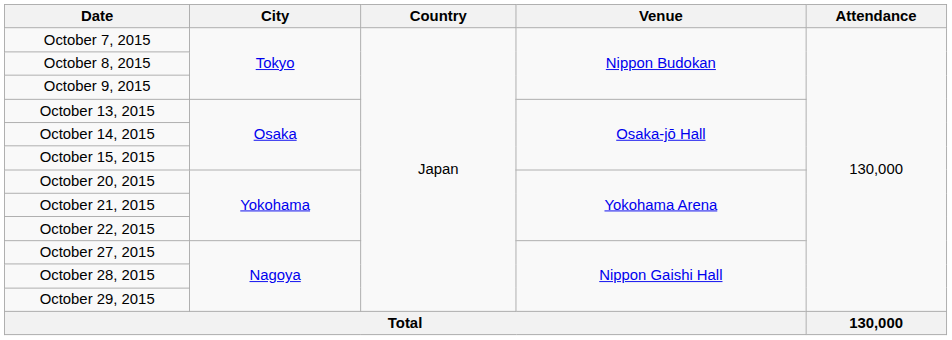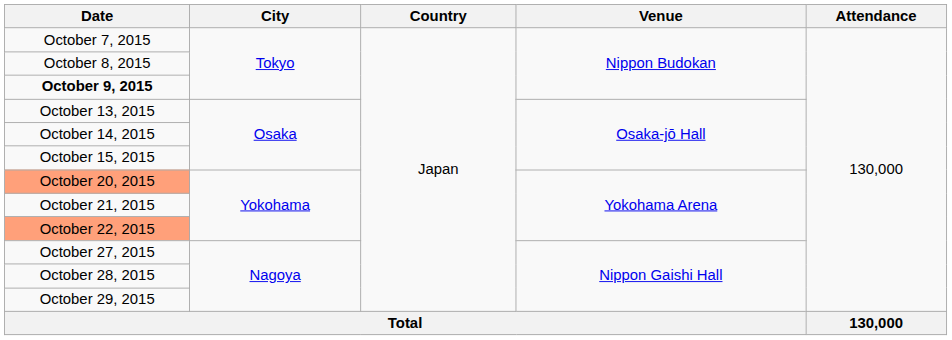(97, 87) normal -> (97, 87) bold
(97, 181) no background -> (97, 181) lightsalmon background
(97, 228) no background -> (97, 228) lightsalmon background
